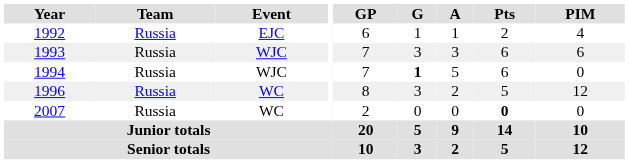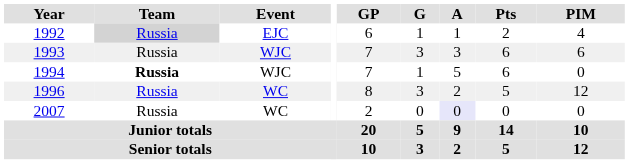(155, 33) no background -> (157, 33) lightgrey background
(155, 71) normal -> (157, 71) bold
(418, 71) bold -> (420, 71) normal
(455, 110) no background -> (457, 110) lavender background
(505, 110) bold -> (506, 110) normal
